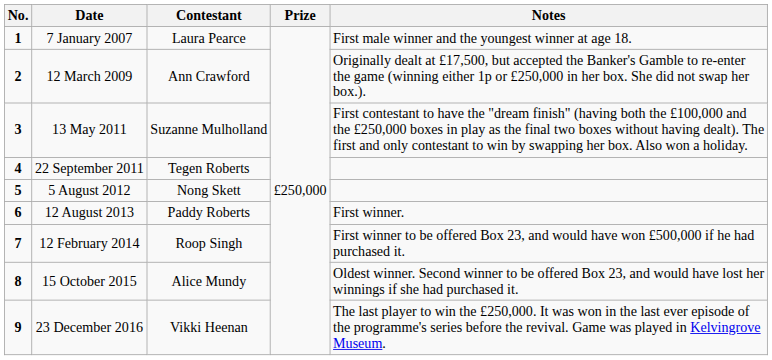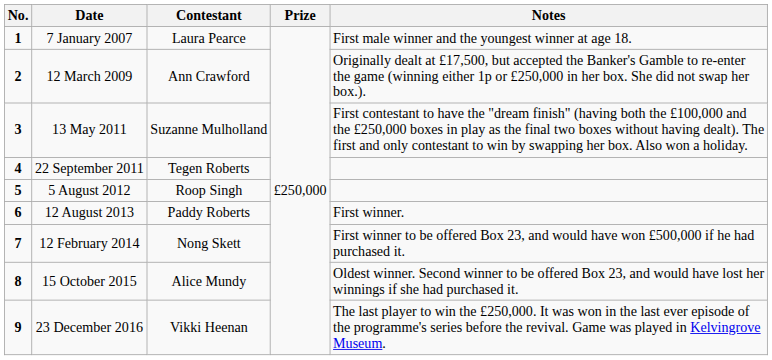(209, 190) Nong Skett -> (209, 190) Roop Singh
(209, 243) Roop Singh -> (209, 243) Nong Skett
